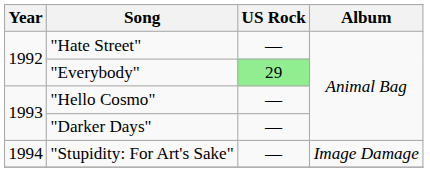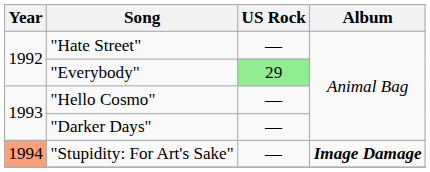(26, 153) no background -> (26, 153) lightsalmon background
(366, 153) normal -> (368, 153) bold
